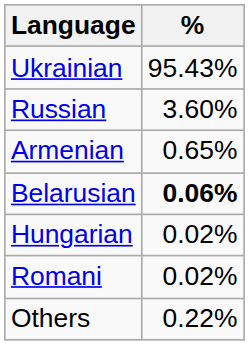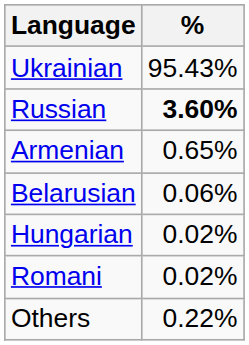(200, 109) normal -> (200, 109) bold
(200, 192) bold -> (200, 192) normal
